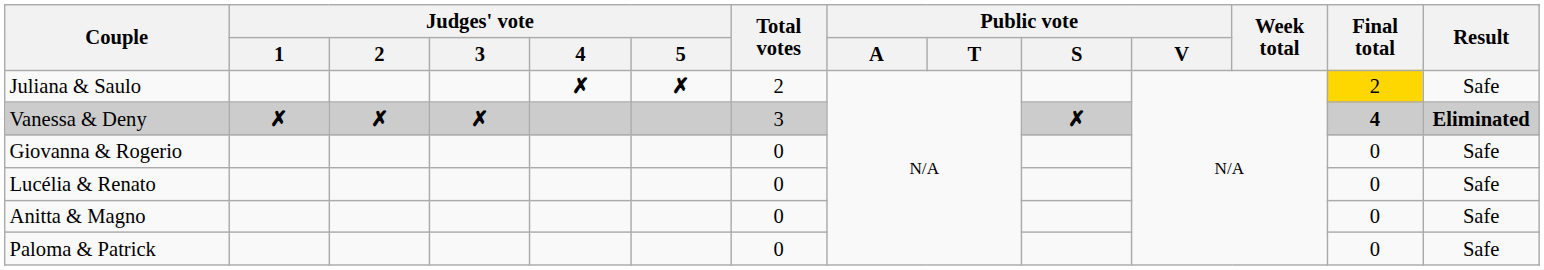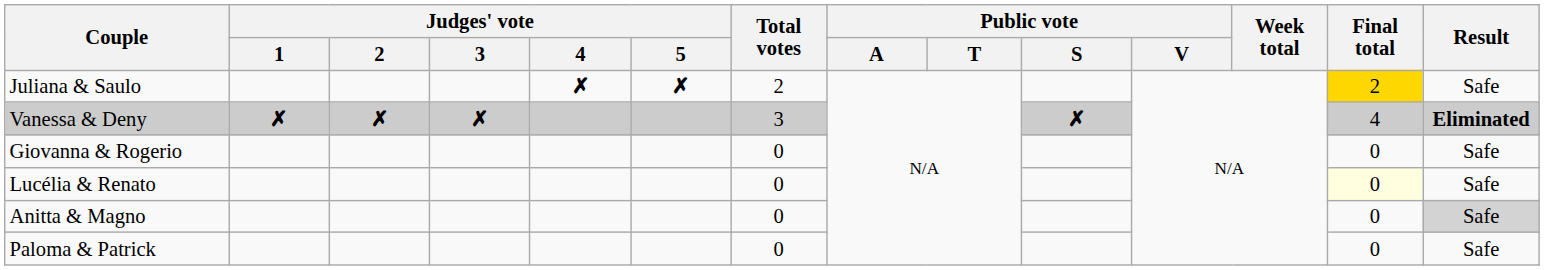(1375, 119) bold -> (1375, 119) normal
(1375, 184) no background -> (1375, 184) lightyellow background
(1481, 217) no background -> (1481, 217) lightgrey background
